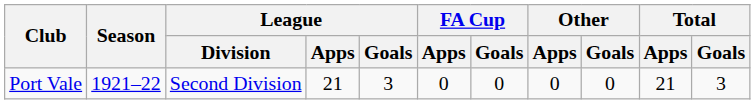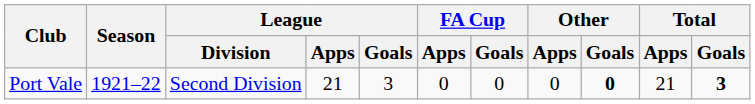(610, 83) normal -> (610, 83) bold
(721, 83) normal -> (721, 83) bold
